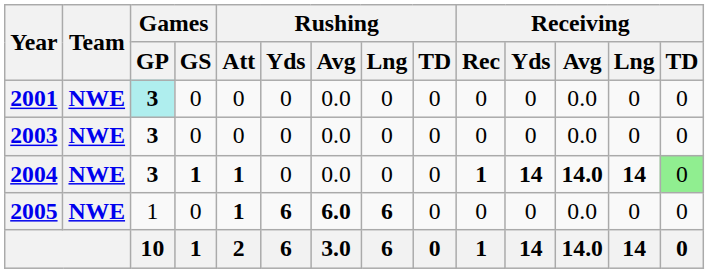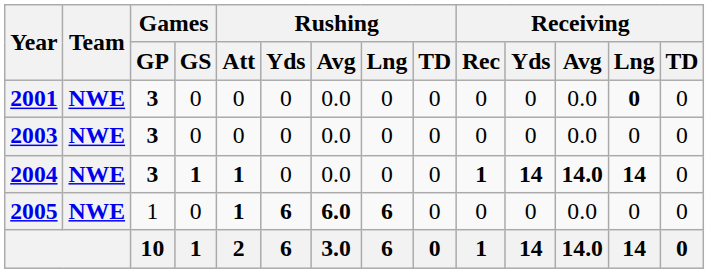(152, 98) paleturquoise background -> (152, 98) no background
(634, 98) normal -> (634, 98) bold
(682, 173) lightgreen background -> (682, 173) no background
